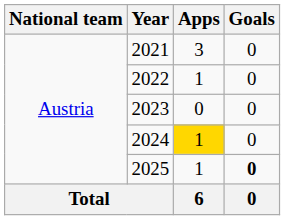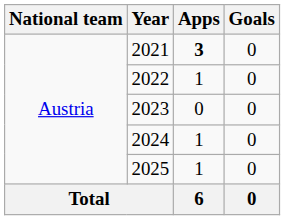(199, 49) normal -> (199, 49) bold
(199, 139) gold background -> (199, 139) no background
(252, 169) bold -> (252, 169) normal
